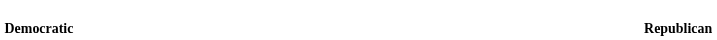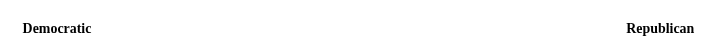- column: (360, 9)
